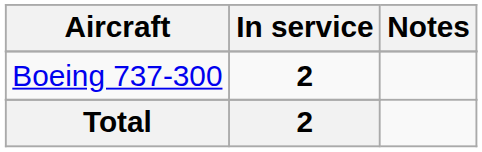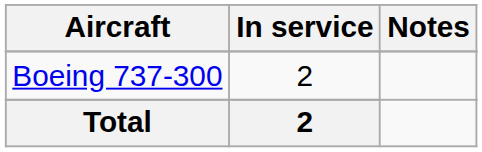(305, 75) bold -> (305, 75) normal
